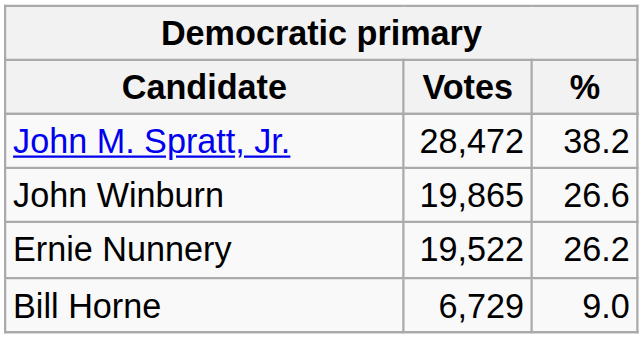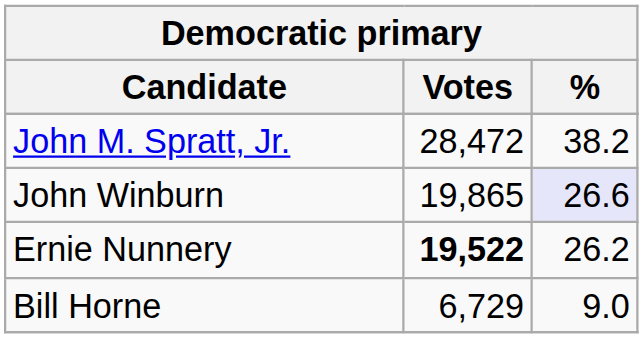(597, 196) no background -> (597, 196) lavender background
(472, 250) normal -> (472, 250) bold
